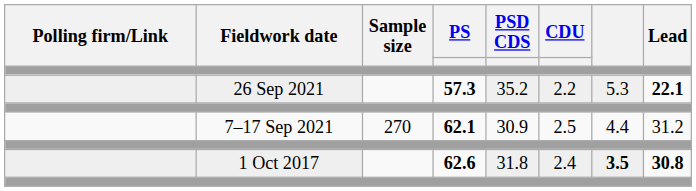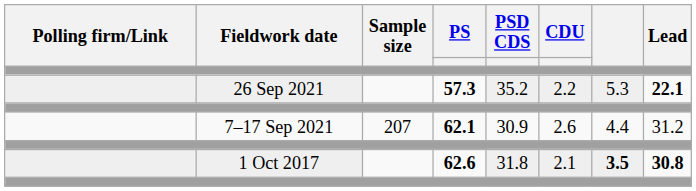(398, 126) 270 -> (398, 126) 207
(565, 126) 2.5 -> (565, 126) 2.6
(565, 164) 2.4 -> (565, 164) 2.1
